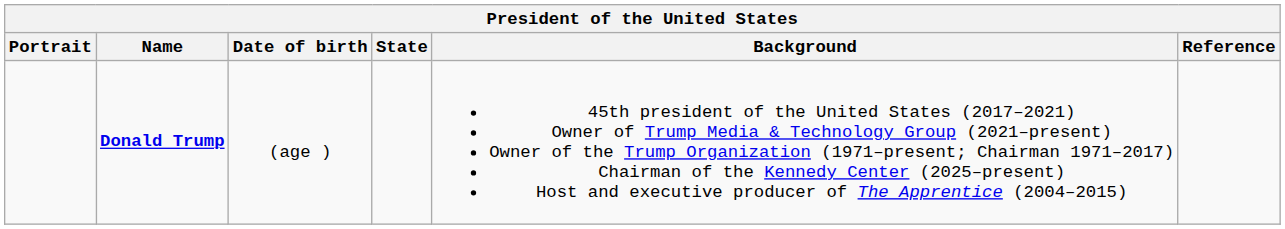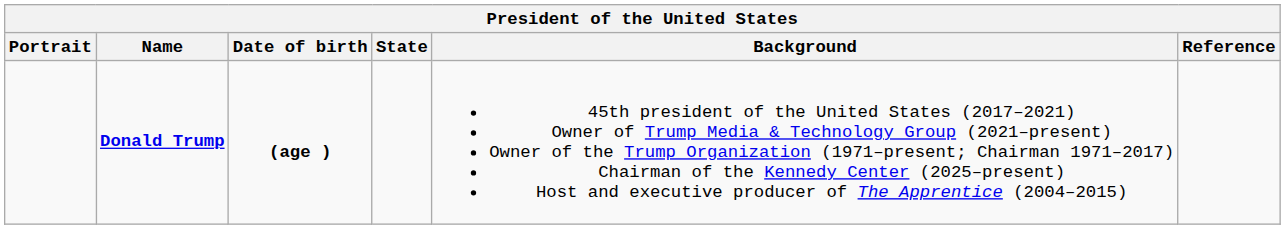(300, 152) normal -> (300, 152) bold
